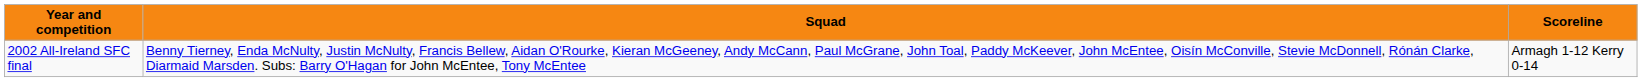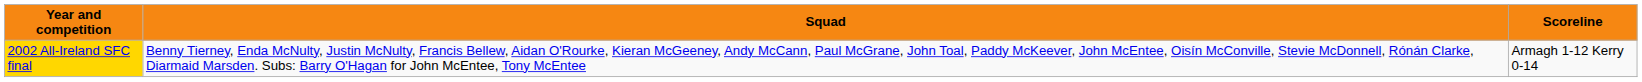(69, 58) no background -> (69, 58) gold background
